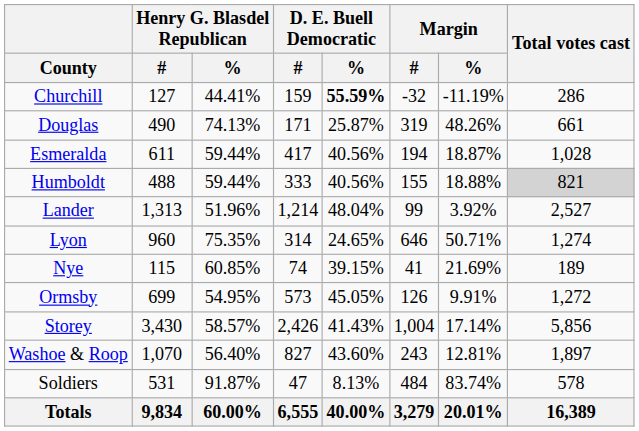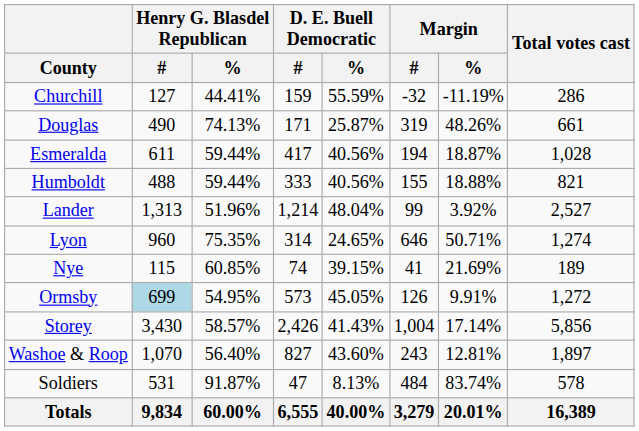(356, 96) bold -> (356, 96) normal
(571, 182) lightgrey background -> (571, 182) no background
(162, 297) no background -> (162, 297) lightblue background
